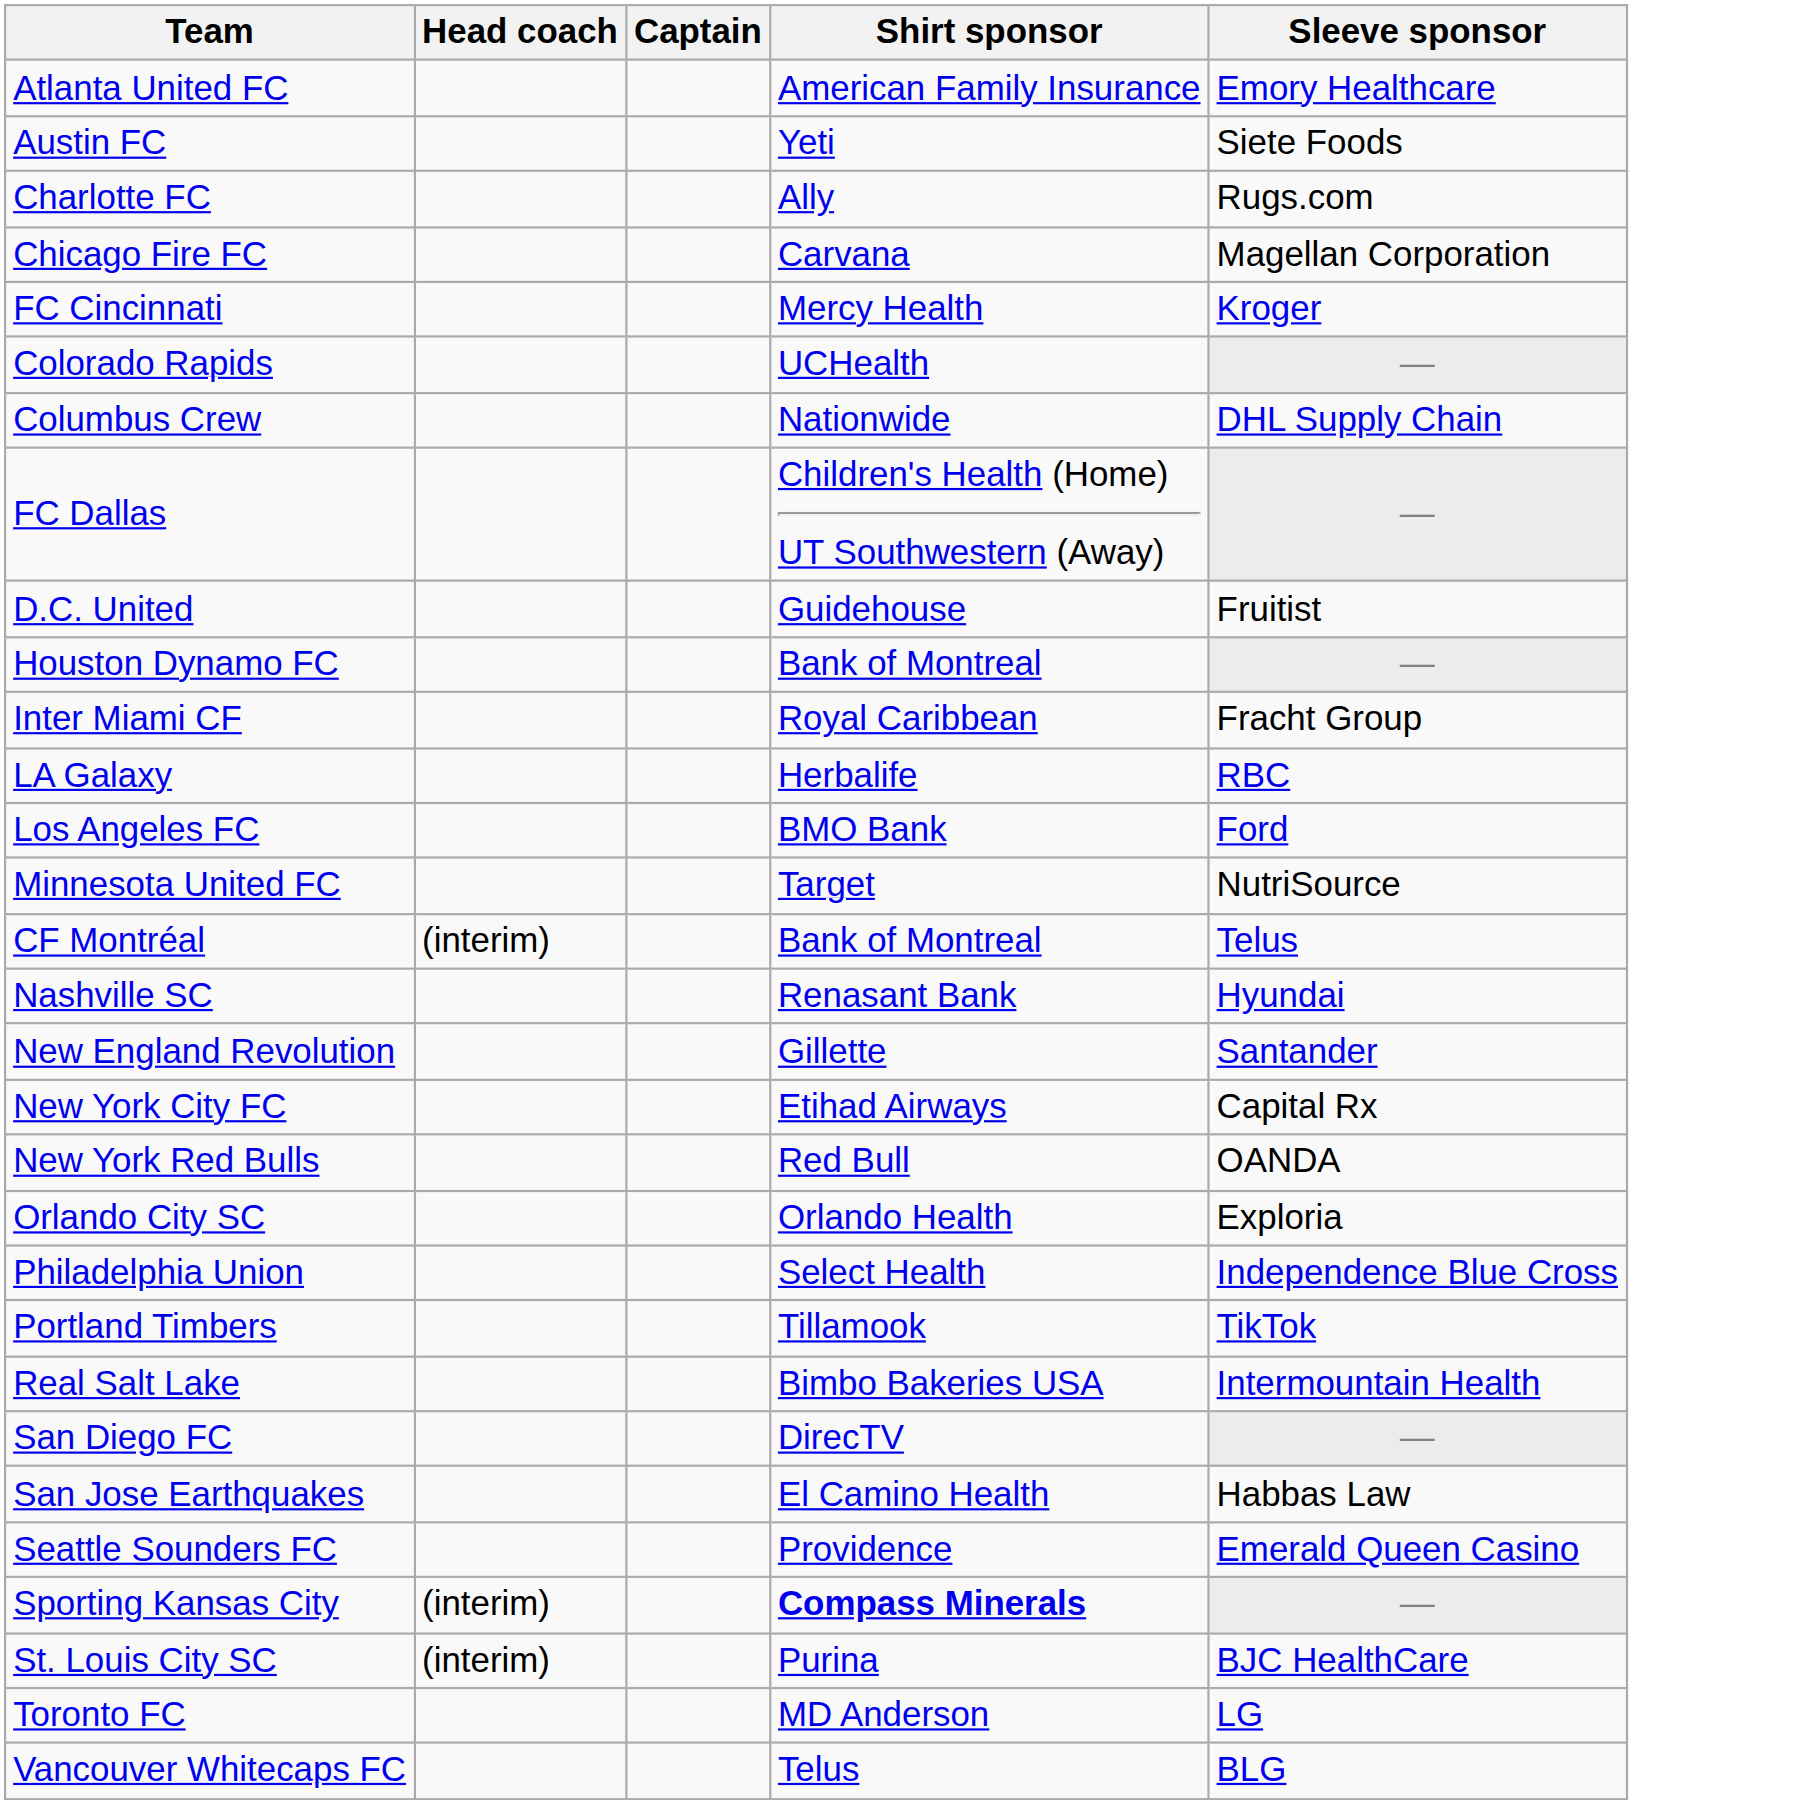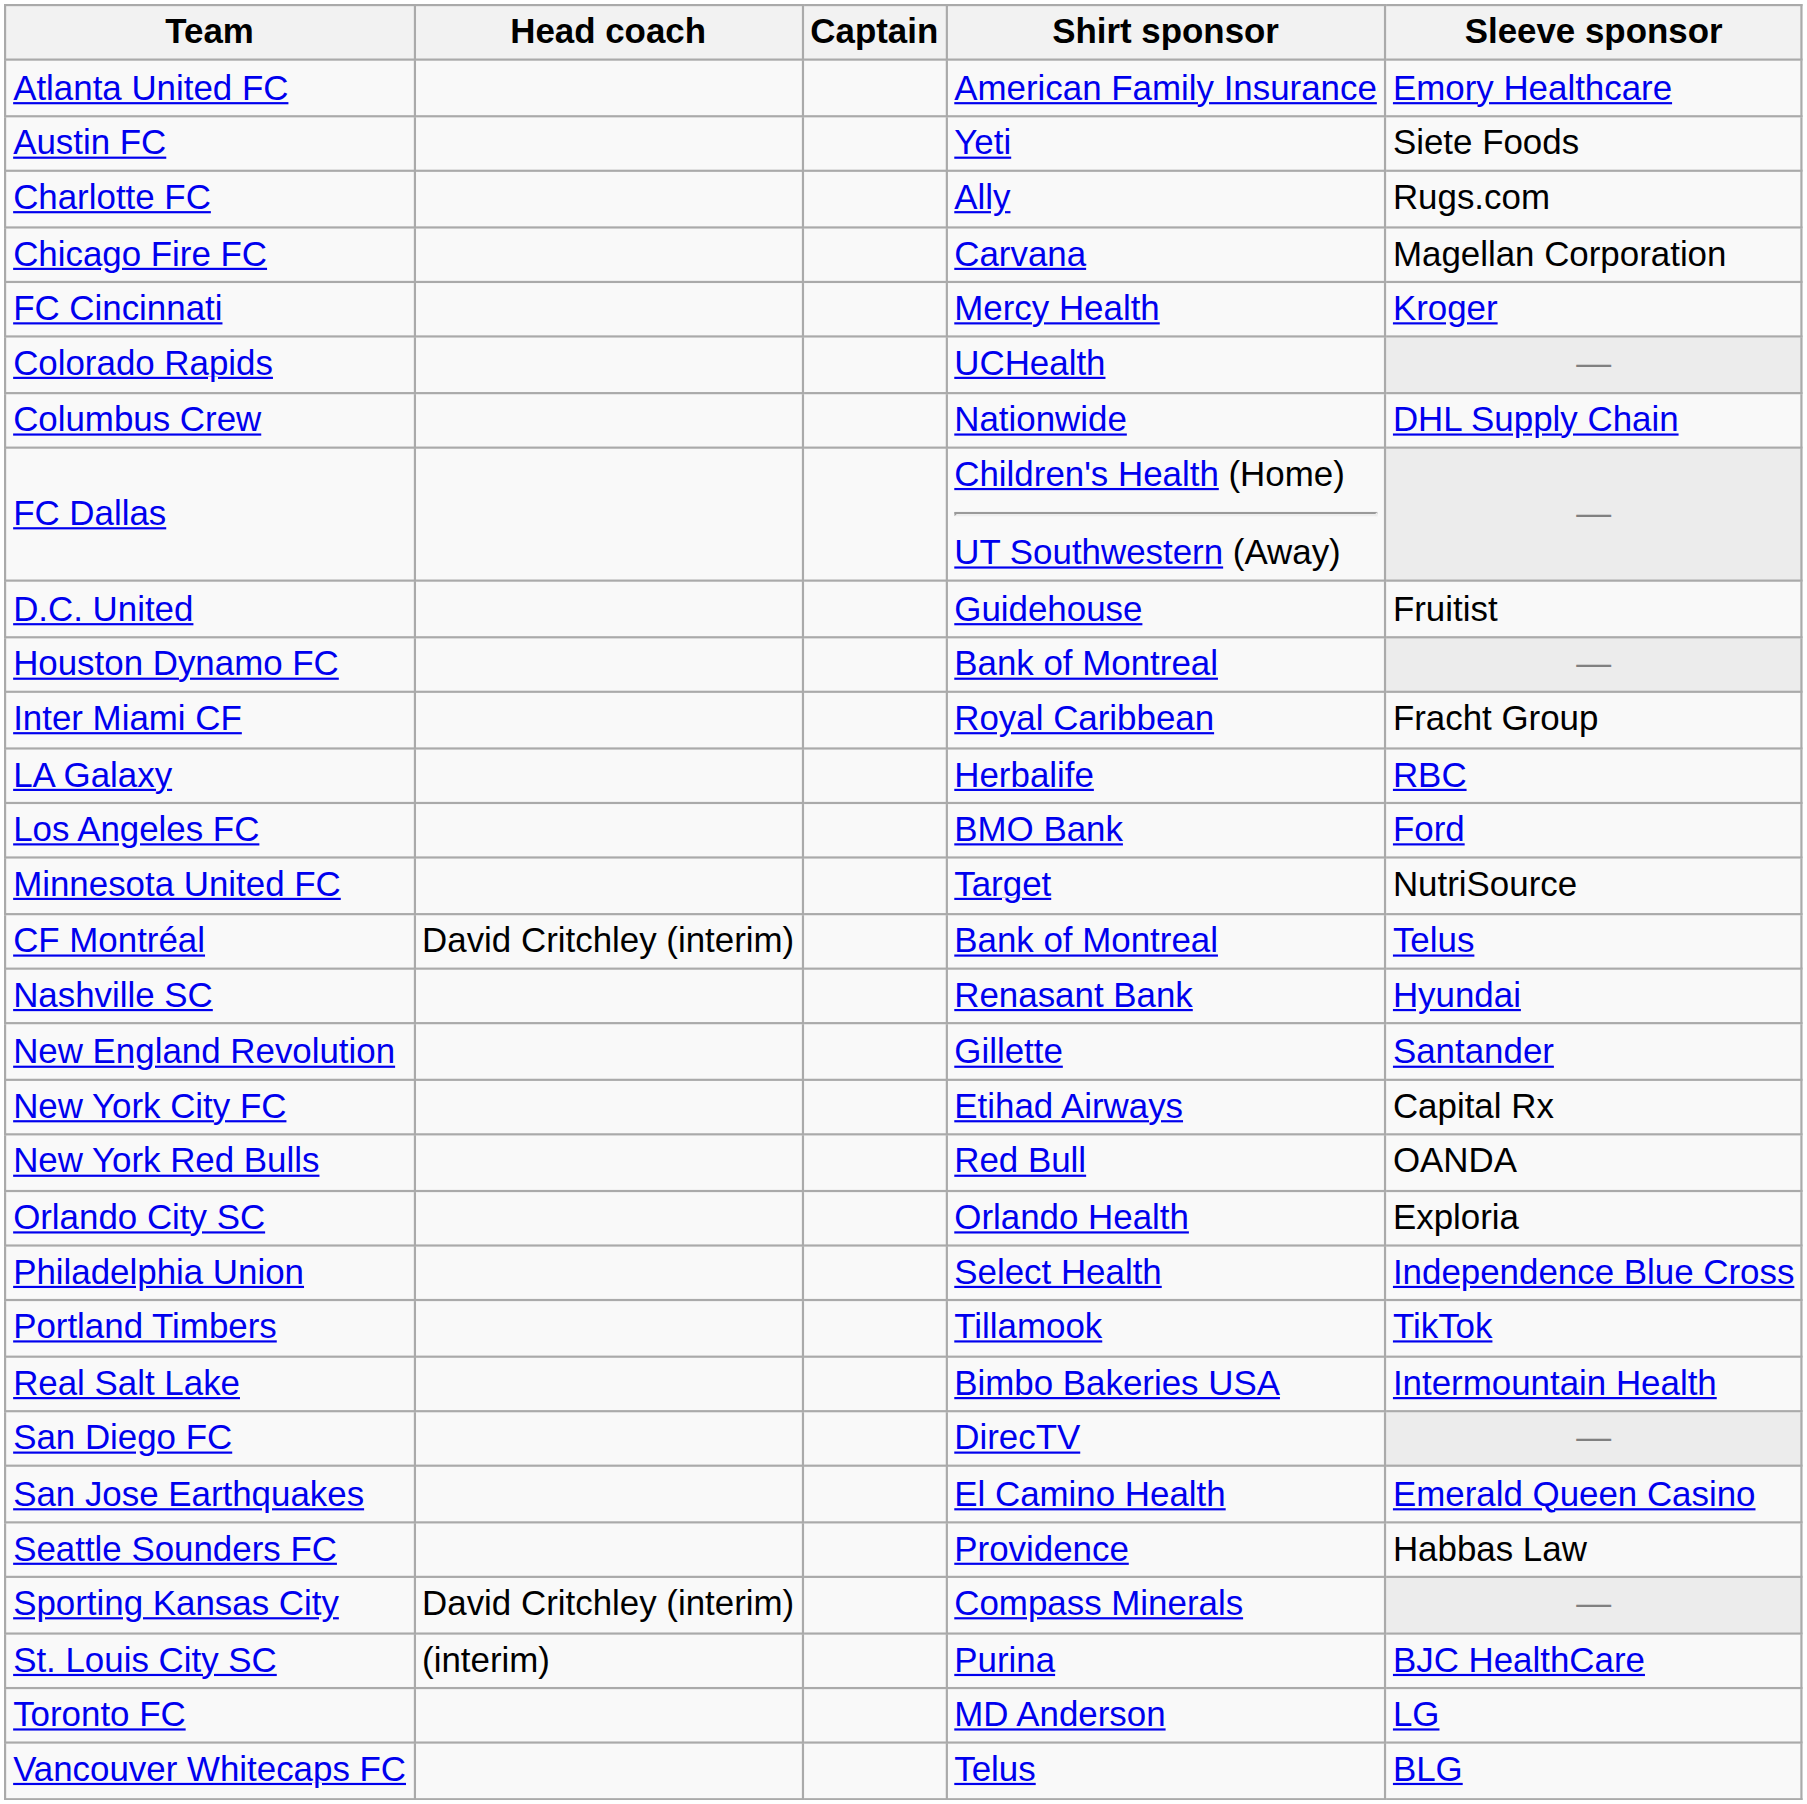(486, 940) (interim) -> (608, 940) David Critchley (interim)
(1314, 1493) Habbas Law -> (1574, 1493) Emerald Queen Casino
(1398, 1548) Emerald Queen Casino -> (1490, 1548) Habbas Law
(486, 1604) (interim) -> (608, 1604) David Critchley (interim)
(932, 1604) bold -> (1099, 1604) normal
